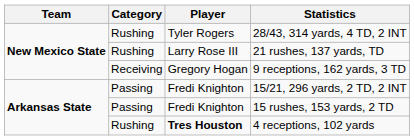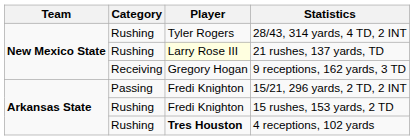(203, 51) no background -> (203, 51) lightyellow background
(132, 107) Passing -> (133, 107) Rushing
